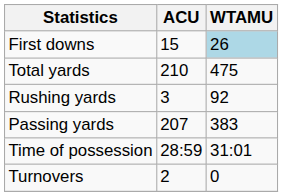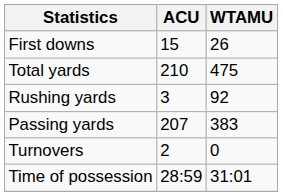(219, 44) lightblue background -> (219, 44) no background
rows swapped: (46, 177) <-> (80, 151)
